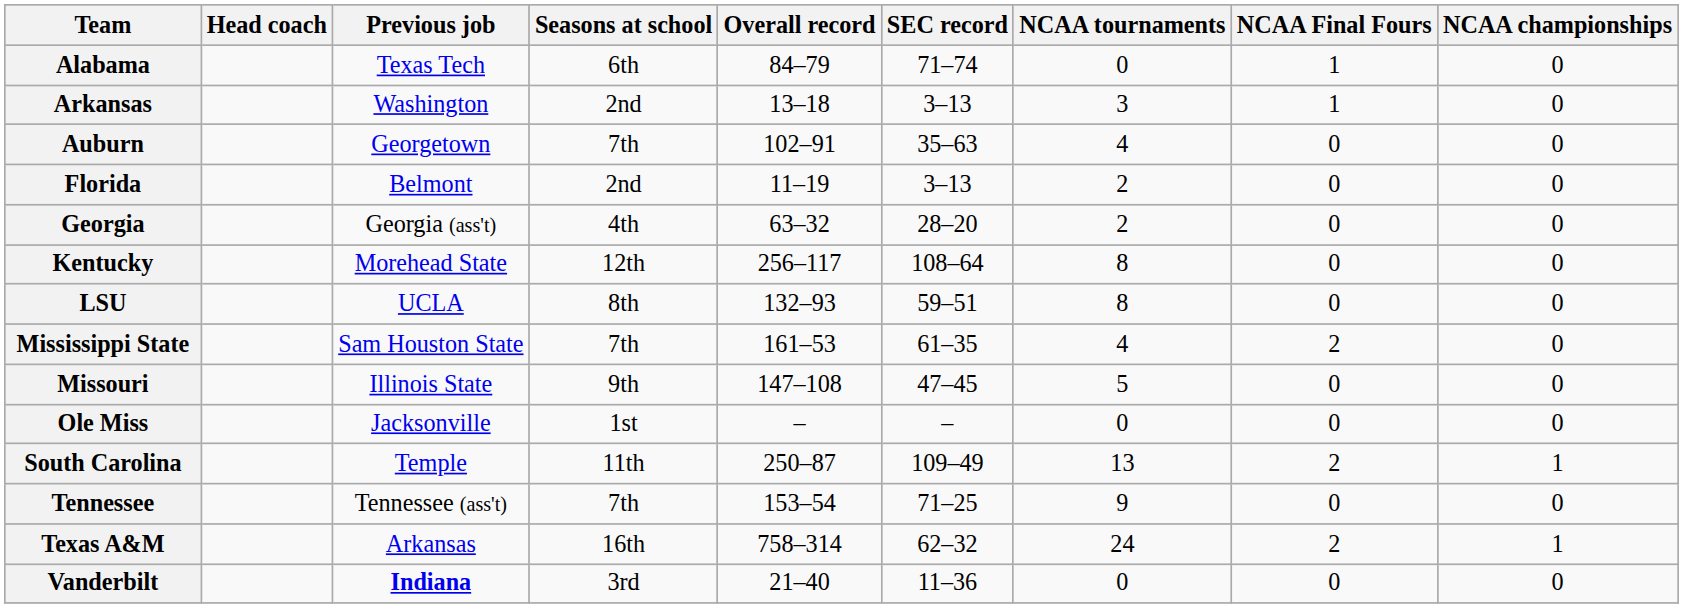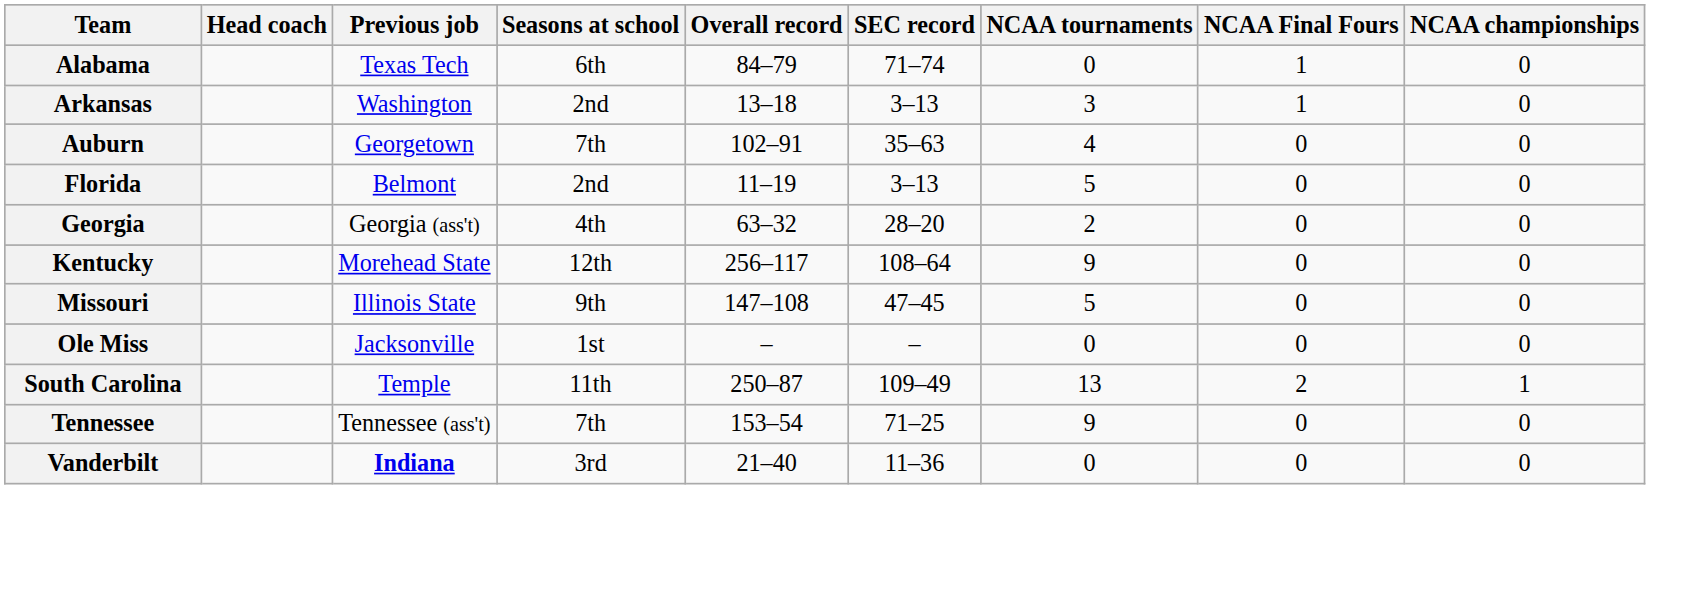(1122, 184) 2 -> (1089, 184) 5
(1122, 264) 8 -> (1089, 264) 9
- row: (103, 304)
- row: (103, 344)
- row: (103, 543)
